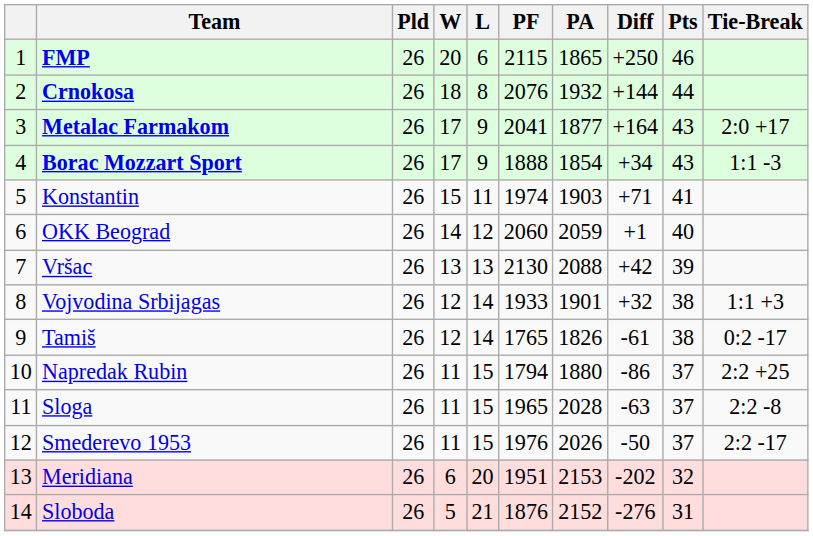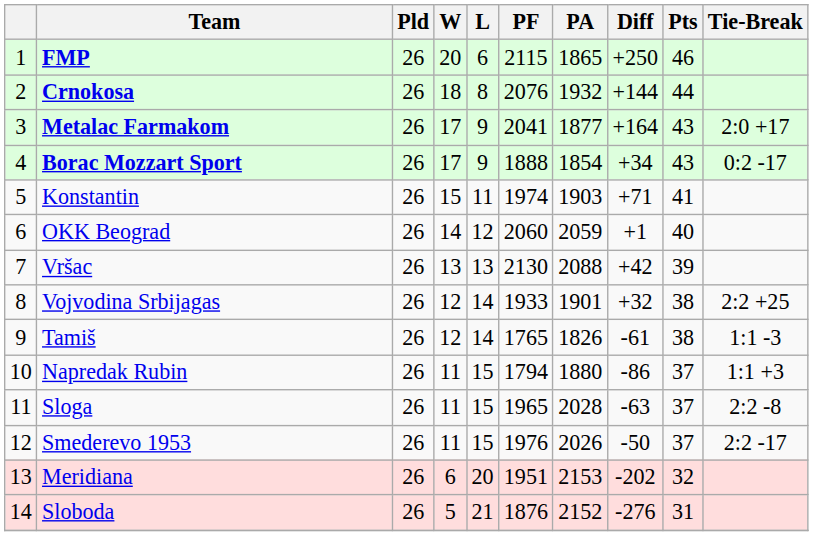(755, 162) 1:1 -3 -> (755, 162) 0:2 -17
(755, 302) 1:1 +3 -> (755, 302) 2:2 +25
(755, 337) 0:2 -17 -> (755, 337) 1:1 -3
(755, 372) 2:2 +25 -> (755, 372) 1:1 +3
